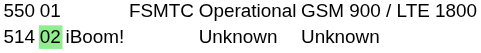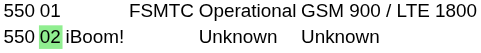(19, 37) 514 -> (19, 37) 550
